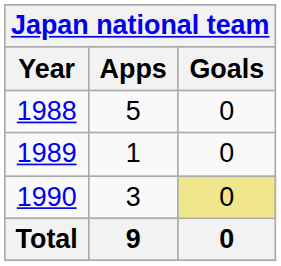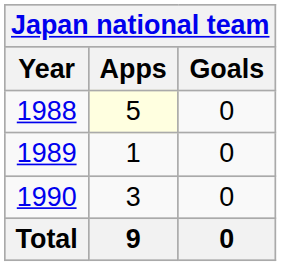(133, 111) no background -> (133, 111) lightyellow background
(227, 196) khaki background -> (227, 196) no background
